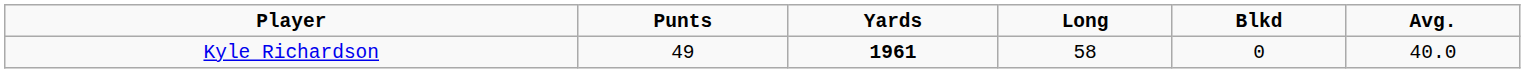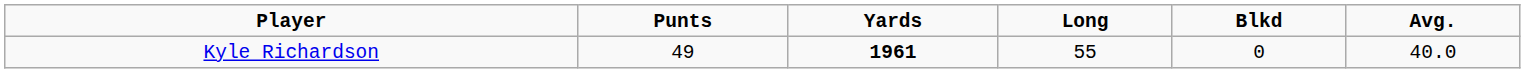(1085, 52) 58 -> (1085, 52) 55
